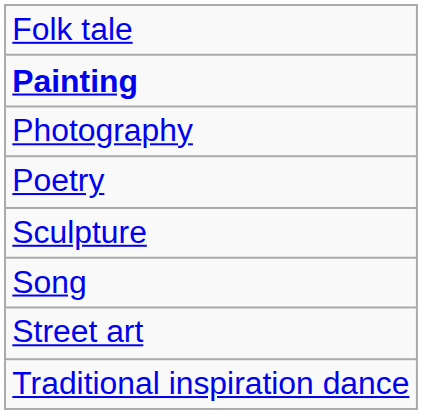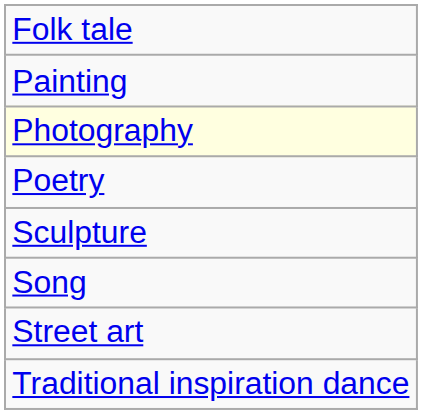(75, 80) bold -> (70, 80) normal
(103, 130) no background -> (103, 130) lightyellow background
